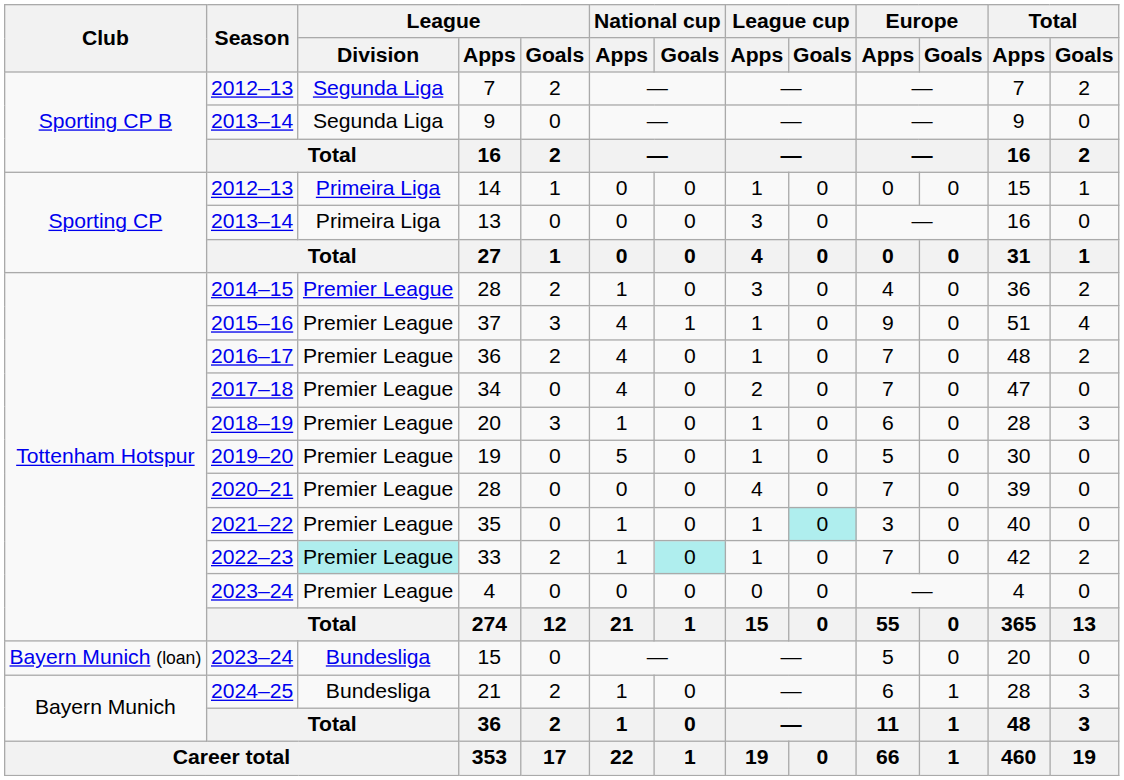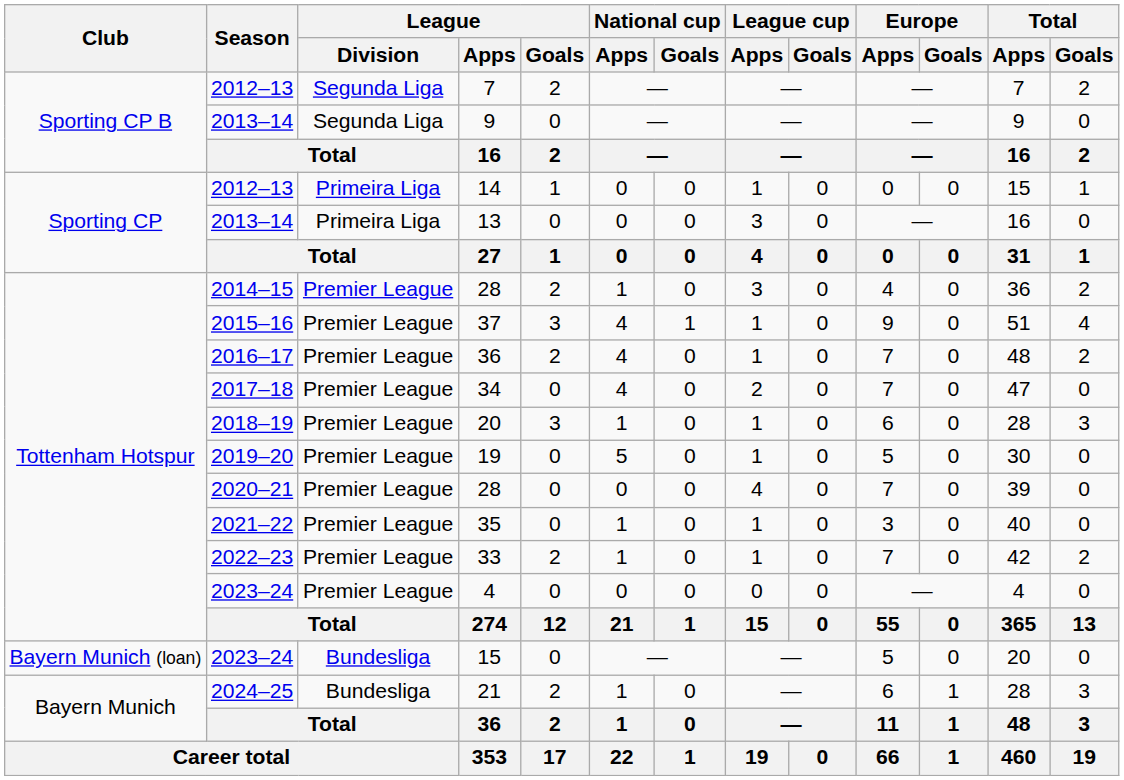(822, 523) paleturquoise background -> (822, 523) no background
(378, 557) paleturquoise background -> (378, 557) no background
(690, 557) paleturquoise background -> (690, 557) no background
